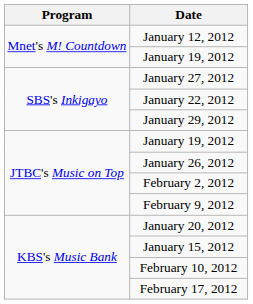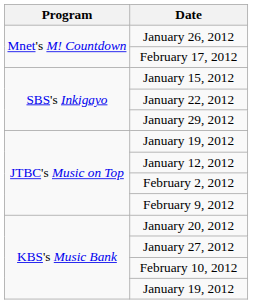(189, 36) January 12, 2012 -> (189, 36) January 26, 2012
(189, 57) January 19, 2012 -> (189, 57) February 17, 2012
(189, 78) January 27, 2012 -> (189, 78) January 15, 2012
(189, 162) January 26, 2012 -> (189, 162) January 12, 2012
(189, 246) January 15, 2012 -> (189, 246) January 27, 2012
(189, 288) February 17, 2012 -> (189, 288) January 19, 2012
